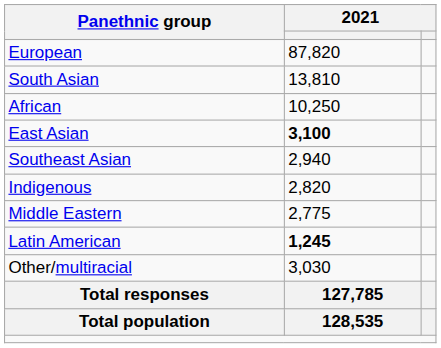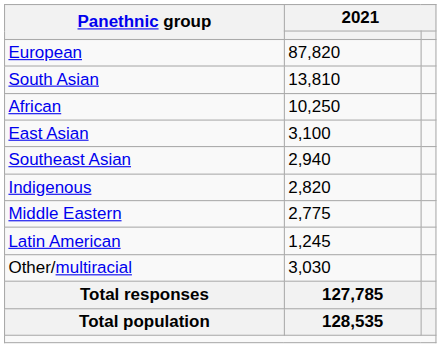(309, 133) bold -> (309, 133) normal
(309, 240) bold -> (309, 240) normal
